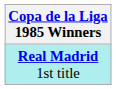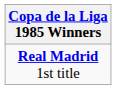(58, 64) paleturquoise background -> (58, 64) no background
